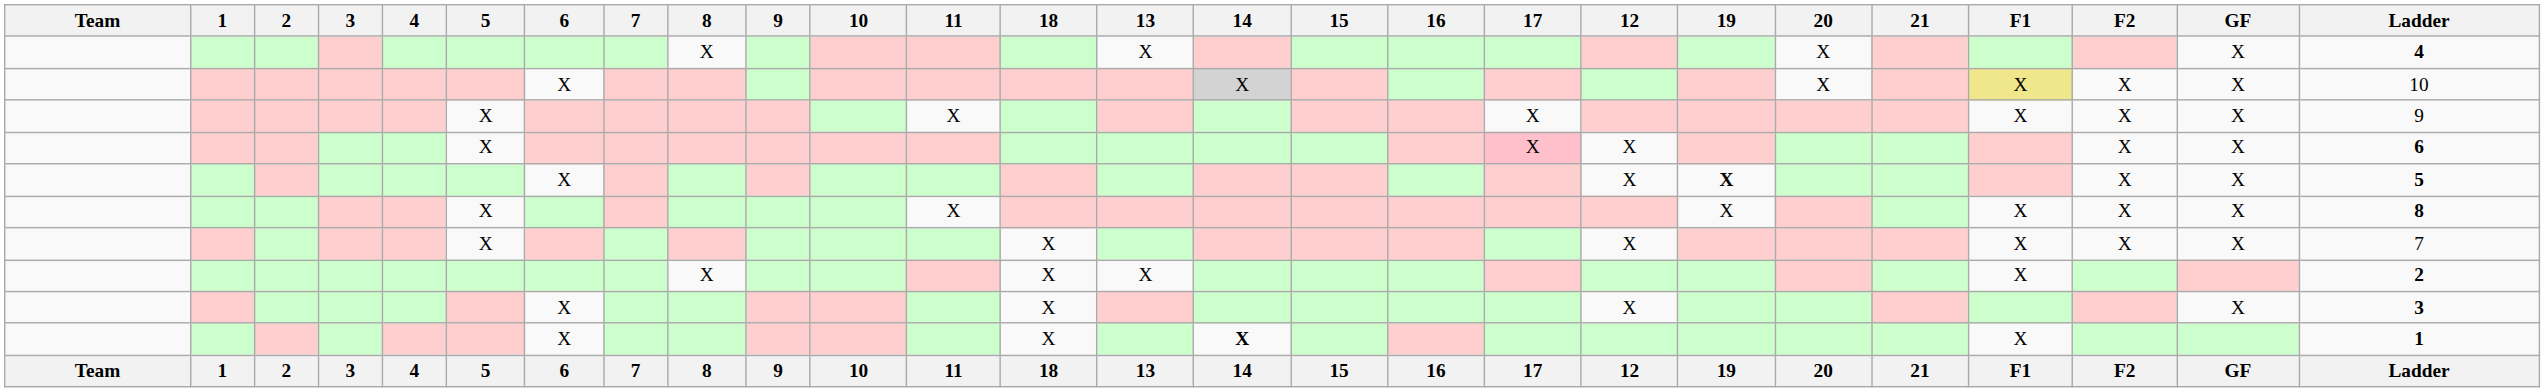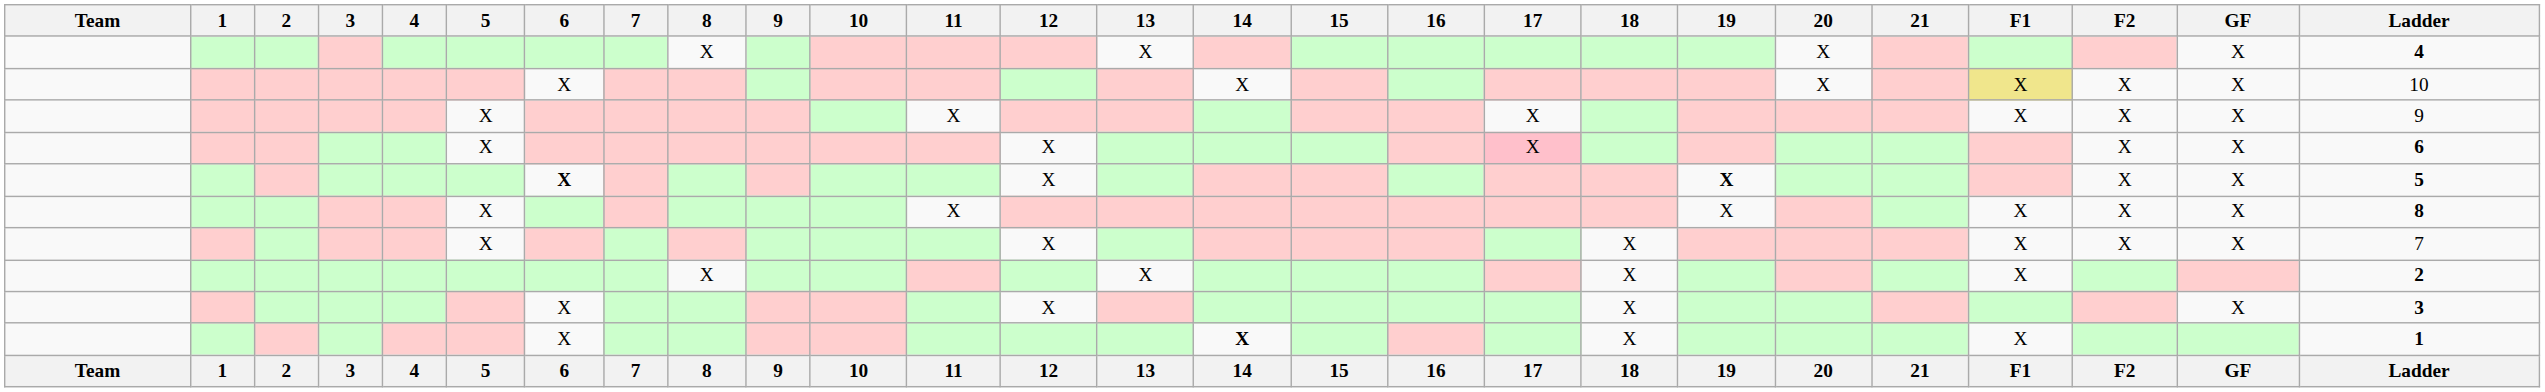columns swapped: (1630, 20) <-> (1049, 20)
(1242, 83) lightgrey background -> (1242, 83) no background
(564, 179) normal -> (564, 179) bold
